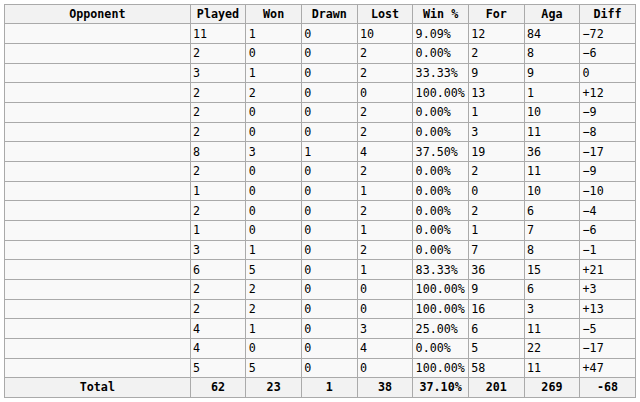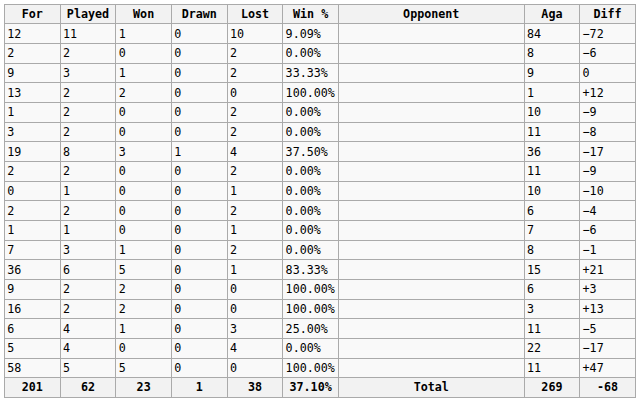columns swapped: (97, 14) <-> (496, 14)
